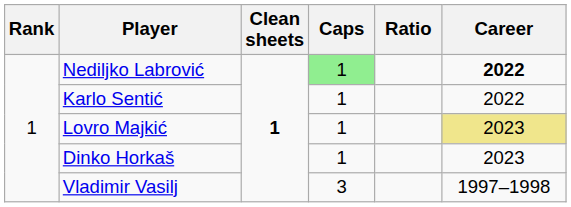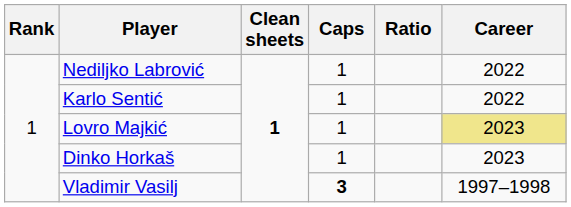(342, 69) lightgreen background -> (342, 69) no background
(504, 69) bold -> (504, 69) normal
(342, 187) normal -> (342, 187) bold
